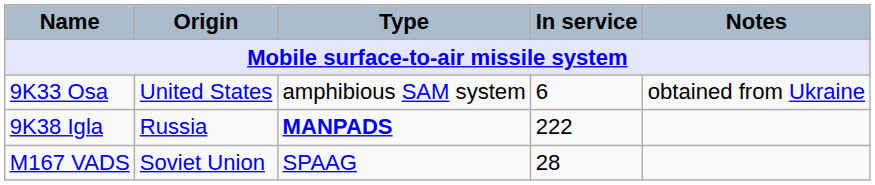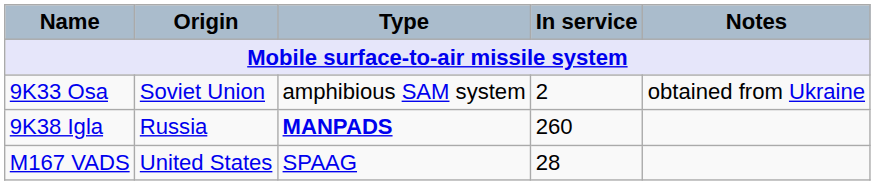(206, 92) United States -> (202, 92) Soviet Union
(542, 92) 6 -> (542, 92) 2
(554, 127) 222 -> (554, 127) 260
(202, 162) Soviet Union -> (206, 162) United States
